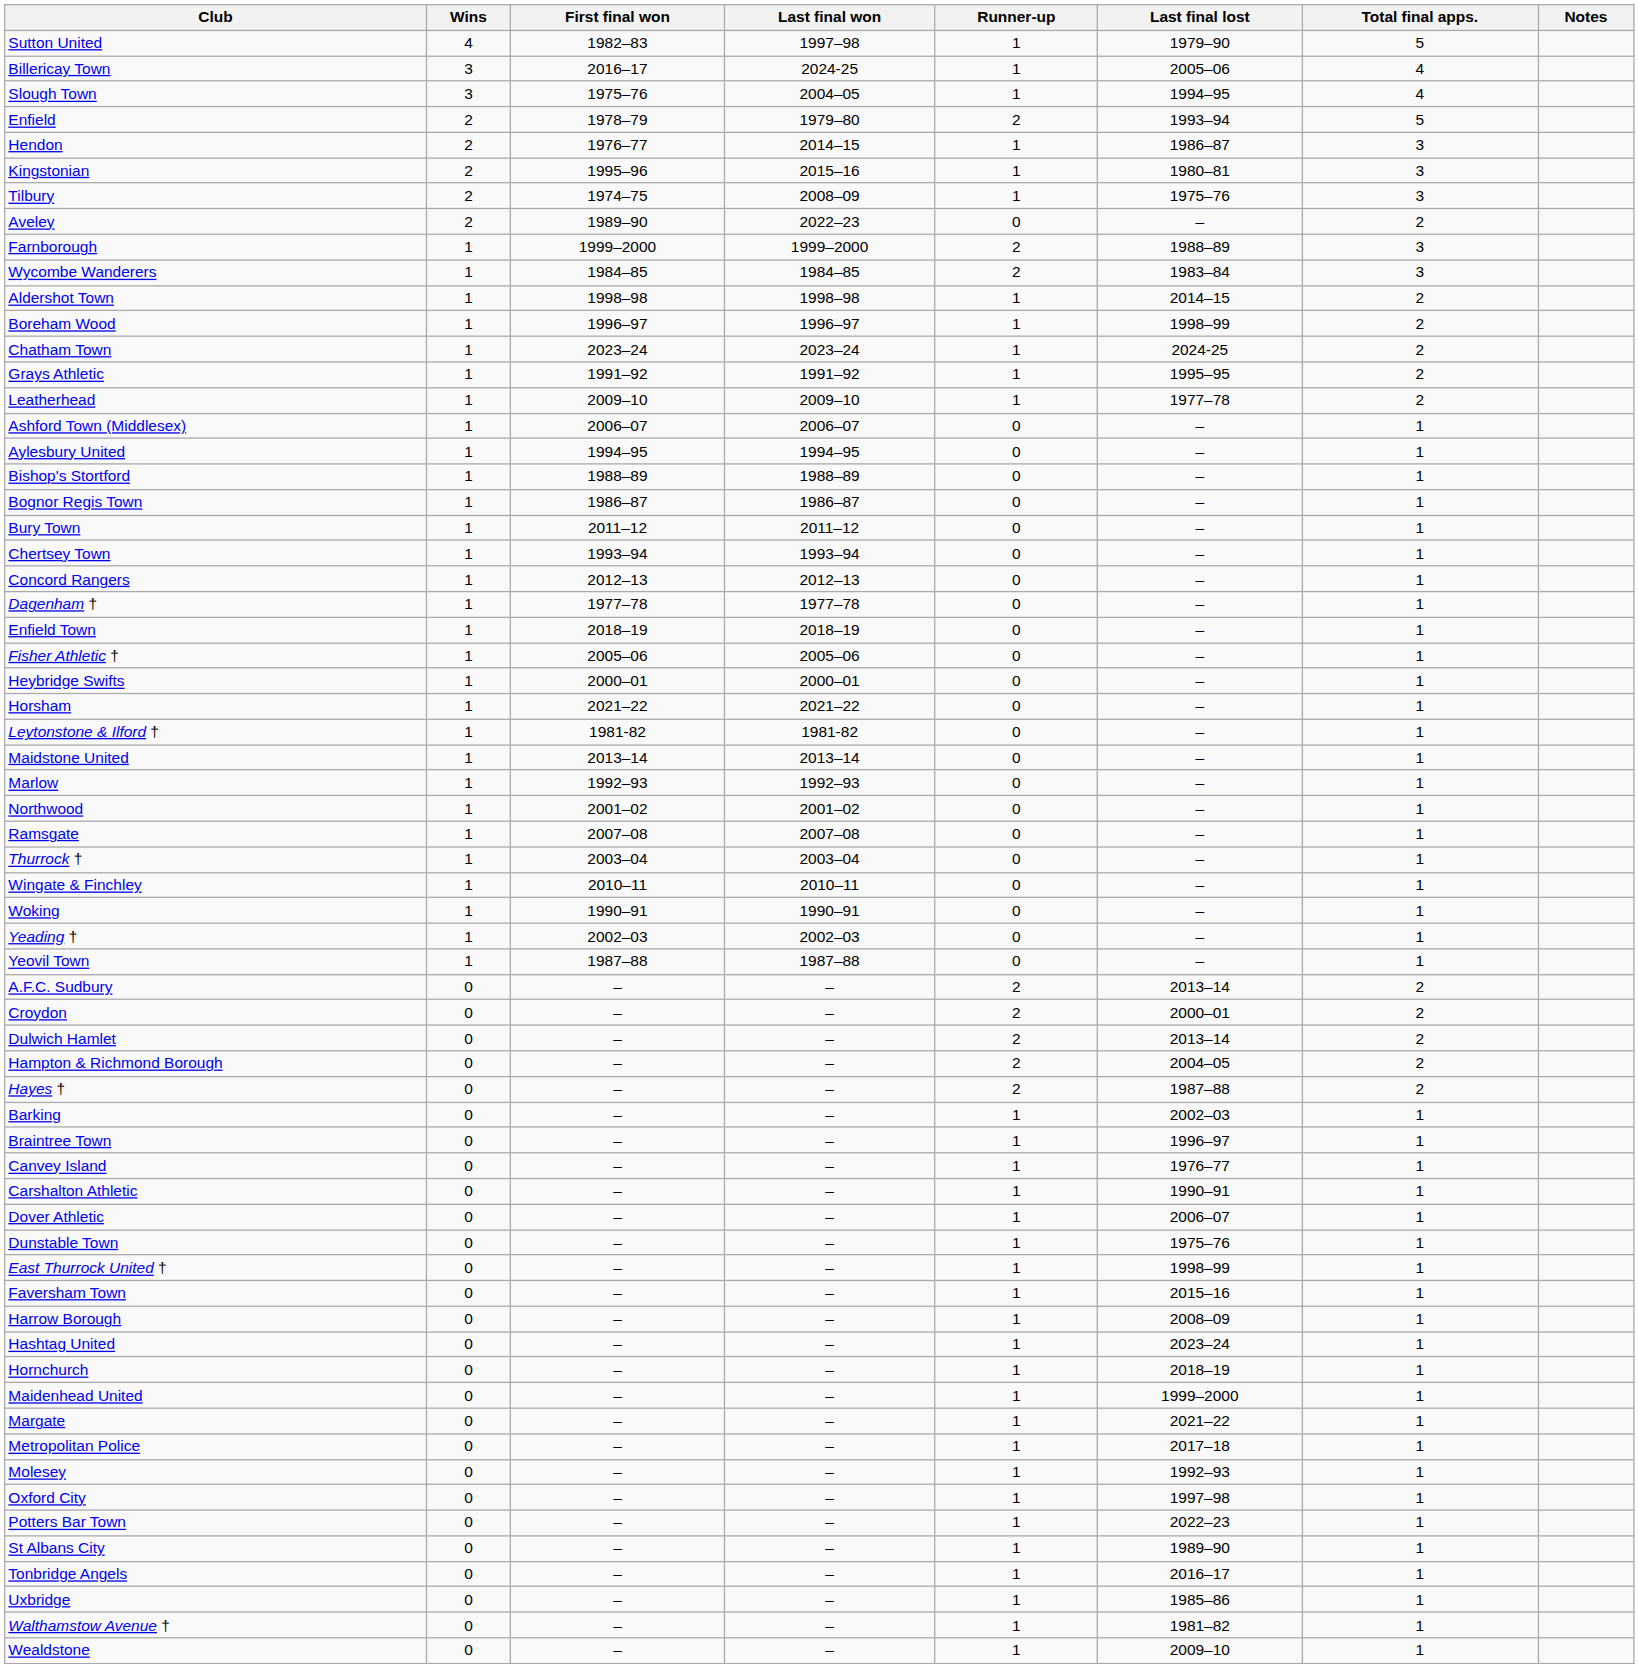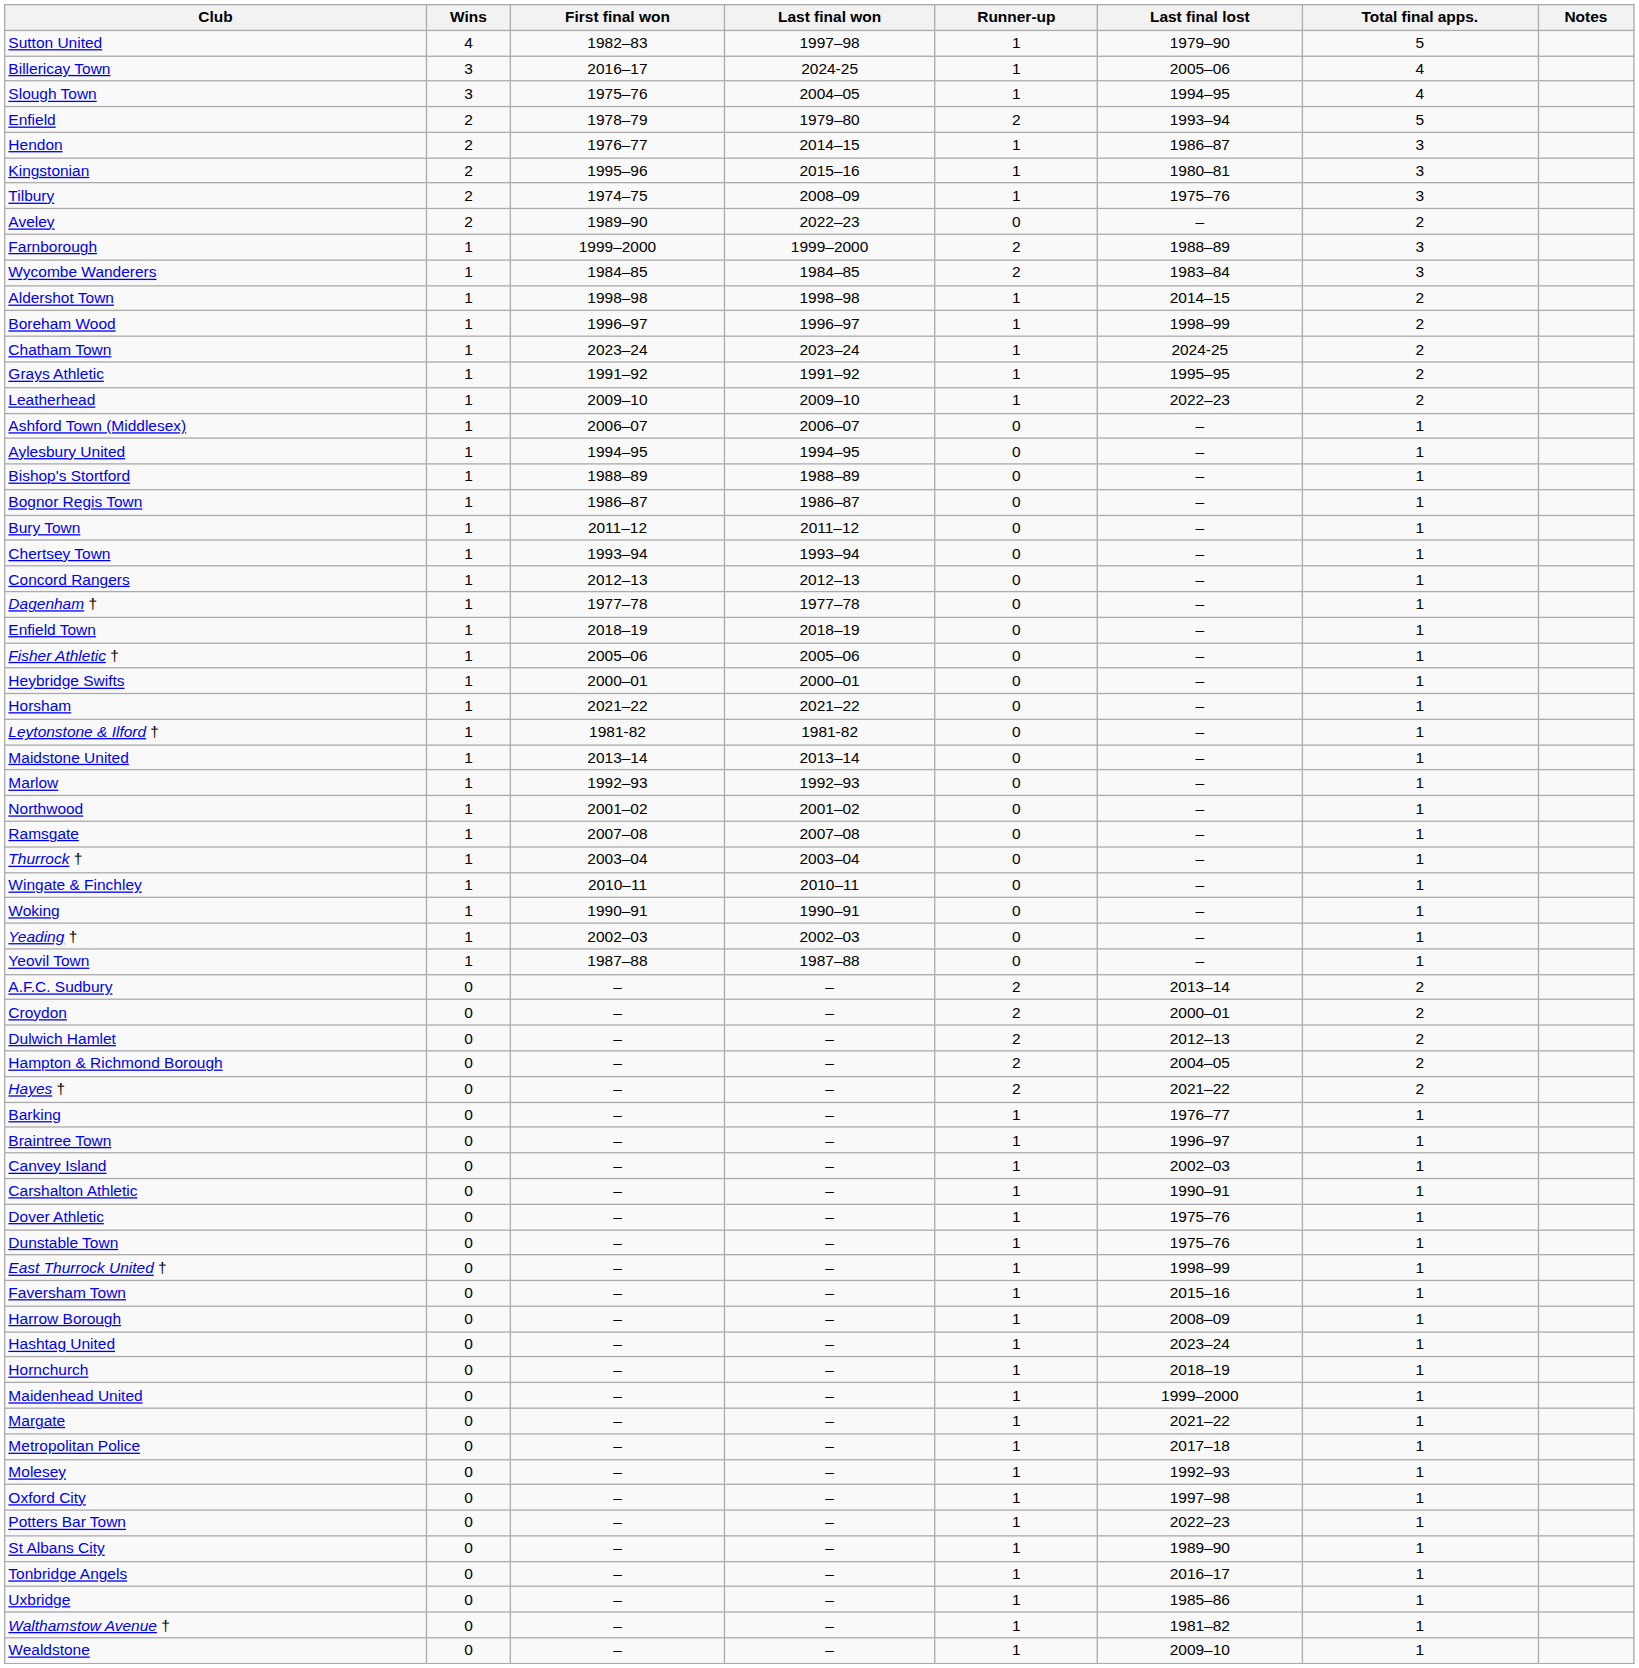(1200, 400) 1977–78 -> (1200, 400) 2022–23
(1200, 1038) 2013–14 -> (1200, 1038) 2012–13
(1200, 1089) 1987–88 -> (1200, 1089) 2021–22
(1200, 1115) 2002–03 -> (1200, 1115) 1976–77
(1200, 1166) 1976–77 -> (1200, 1166) 2002–03
(1200, 1217) 2006–07 -> (1200, 1217) 1975–76
